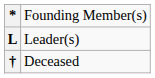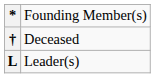rows swapped: (13, 38) <-> (13, 61)
